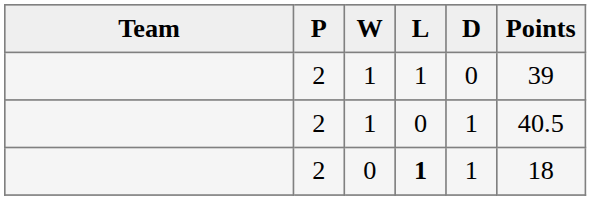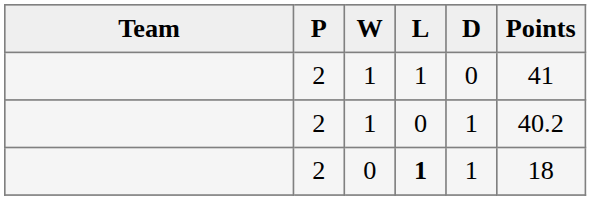(541, 75) 39 -> (541, 75) 41
(541, 123) 40.5 -> (541, 123) 40.2
